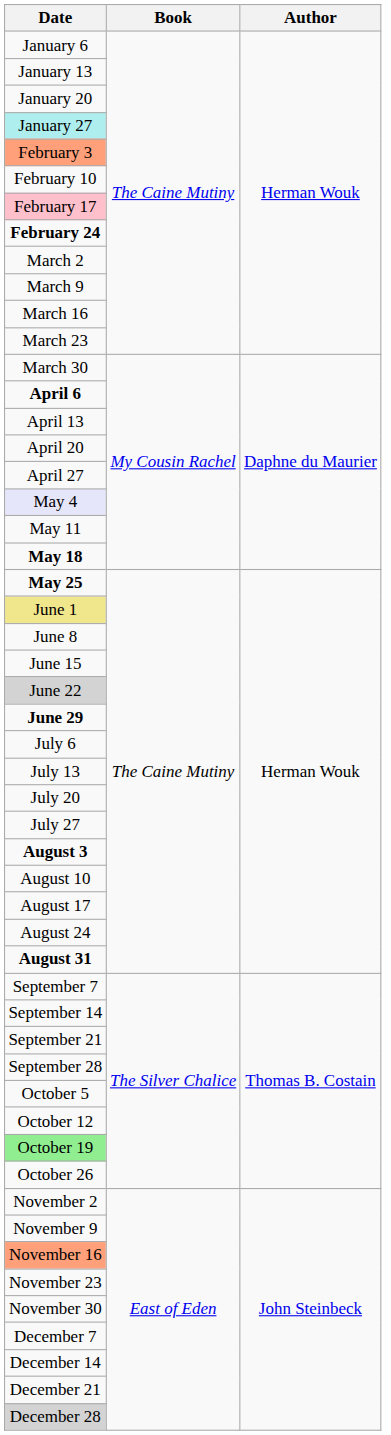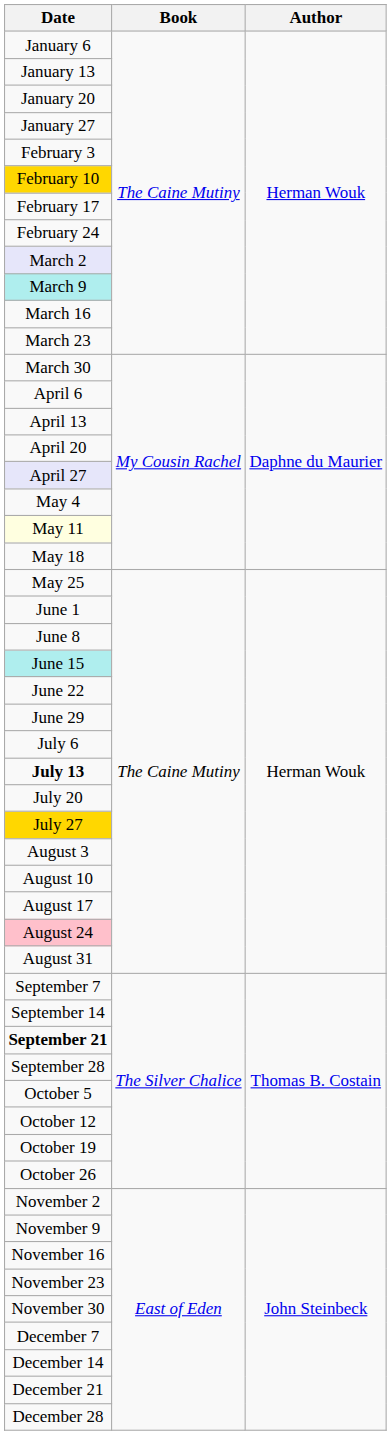(55, 125) paleturquoise background -> (58, 125) no background
(55, 152) lightsalmon background -> (58, 152) no background
(55, 179) no background -> (58, 179) gold background
(55, 206) pink background -> (58, 206) no background
(55, 233) bold -> (58, 233) normal
(55, 260) no background -> (58, 260) lavender background
(55, 286) no background -> (58, 286) paleturquoise background
(55, 394) bold -> (58, 394) normal
(55, 475) no background -> (58, 475) lavender background
(55, 502) lavender background -> (58, 502) no background
(55, 529) no background -> (58, 529) lightyellow background
(55, 555) bold -> (58, 555) normal
(55, 582) bold -> (58, 582) normal
(55, 609) khaki background -> (58, 609) no background
(55, 663) no background -> (58, 663) paleturquoise background
(55, 690) lightgrey background -> (58, 690) no background
(55, 717) bold -> (58, 717) normal
(55, 771) normal -> (58, 771) bold
(55, 824) no background -> (58, 824) gold background
(55, 851) bold -> (58, 851) normal
(55, 932) no background -> (58, 932) pink background
(55, 959) bold -> (58, 959) normal
(55, 1040) normal -> (58, 1040) bold
(55, 1147) lightgreen background -> (58, 1147) no background
(55, 1255) lightsalmon background -> (58, 1255) no background
(55, 1416) lightgrey background -> (58, 1416) no background
